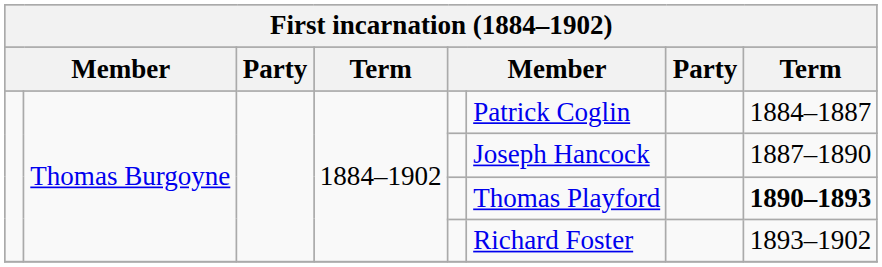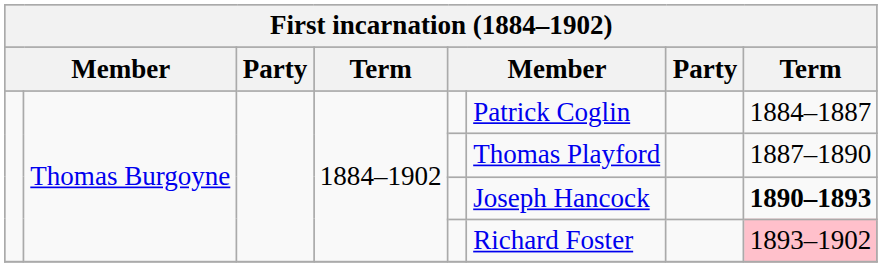(561, 154) Joseph Hancock -> (567, 154) Thomas Playford
(567, 197) Thomas Playford -> (561, 197) Joseph Hancock
(811, 240) no background -> (811, 240) pink background
